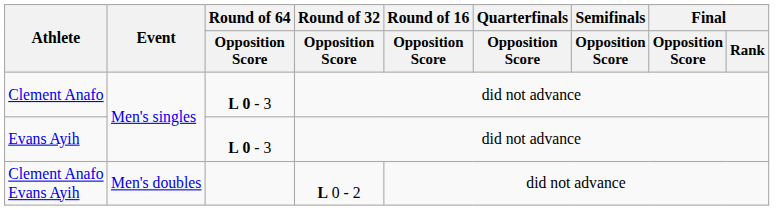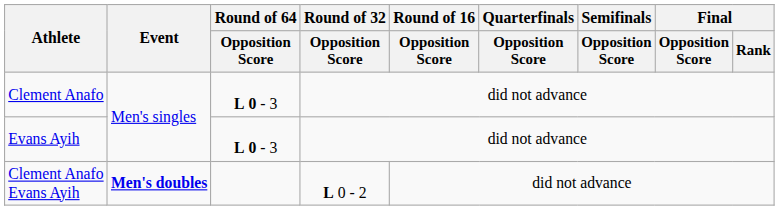(156, 183) normal -> (159, 183) bold
